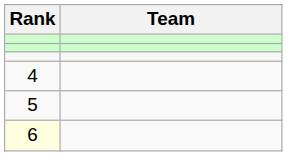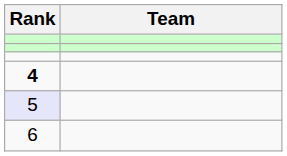(33, 75) normal -> (33, 75) bold
(33, 105) no background -> (33, 105) lavender background
(33, 135) lightyellow background -> (33, 135) no background
